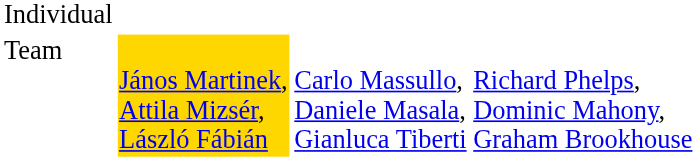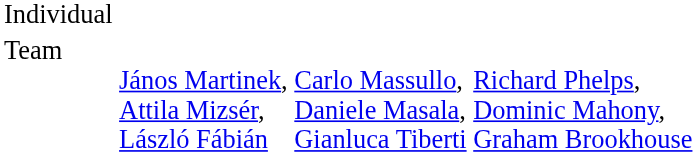(203, 110) gold background -> (203, 110) no background
